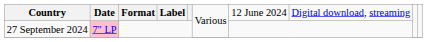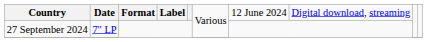(104, 29) pink background -> (104, 29) no background
